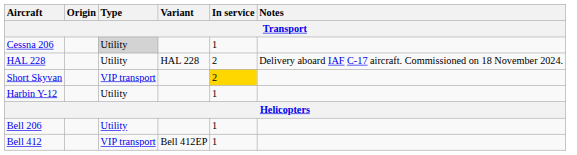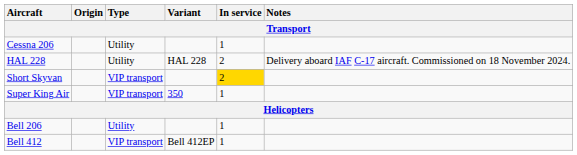(114, 45) lightgrey background -> (121, 45) no background
+ row: (38, 93)
- row: (32, 93)
